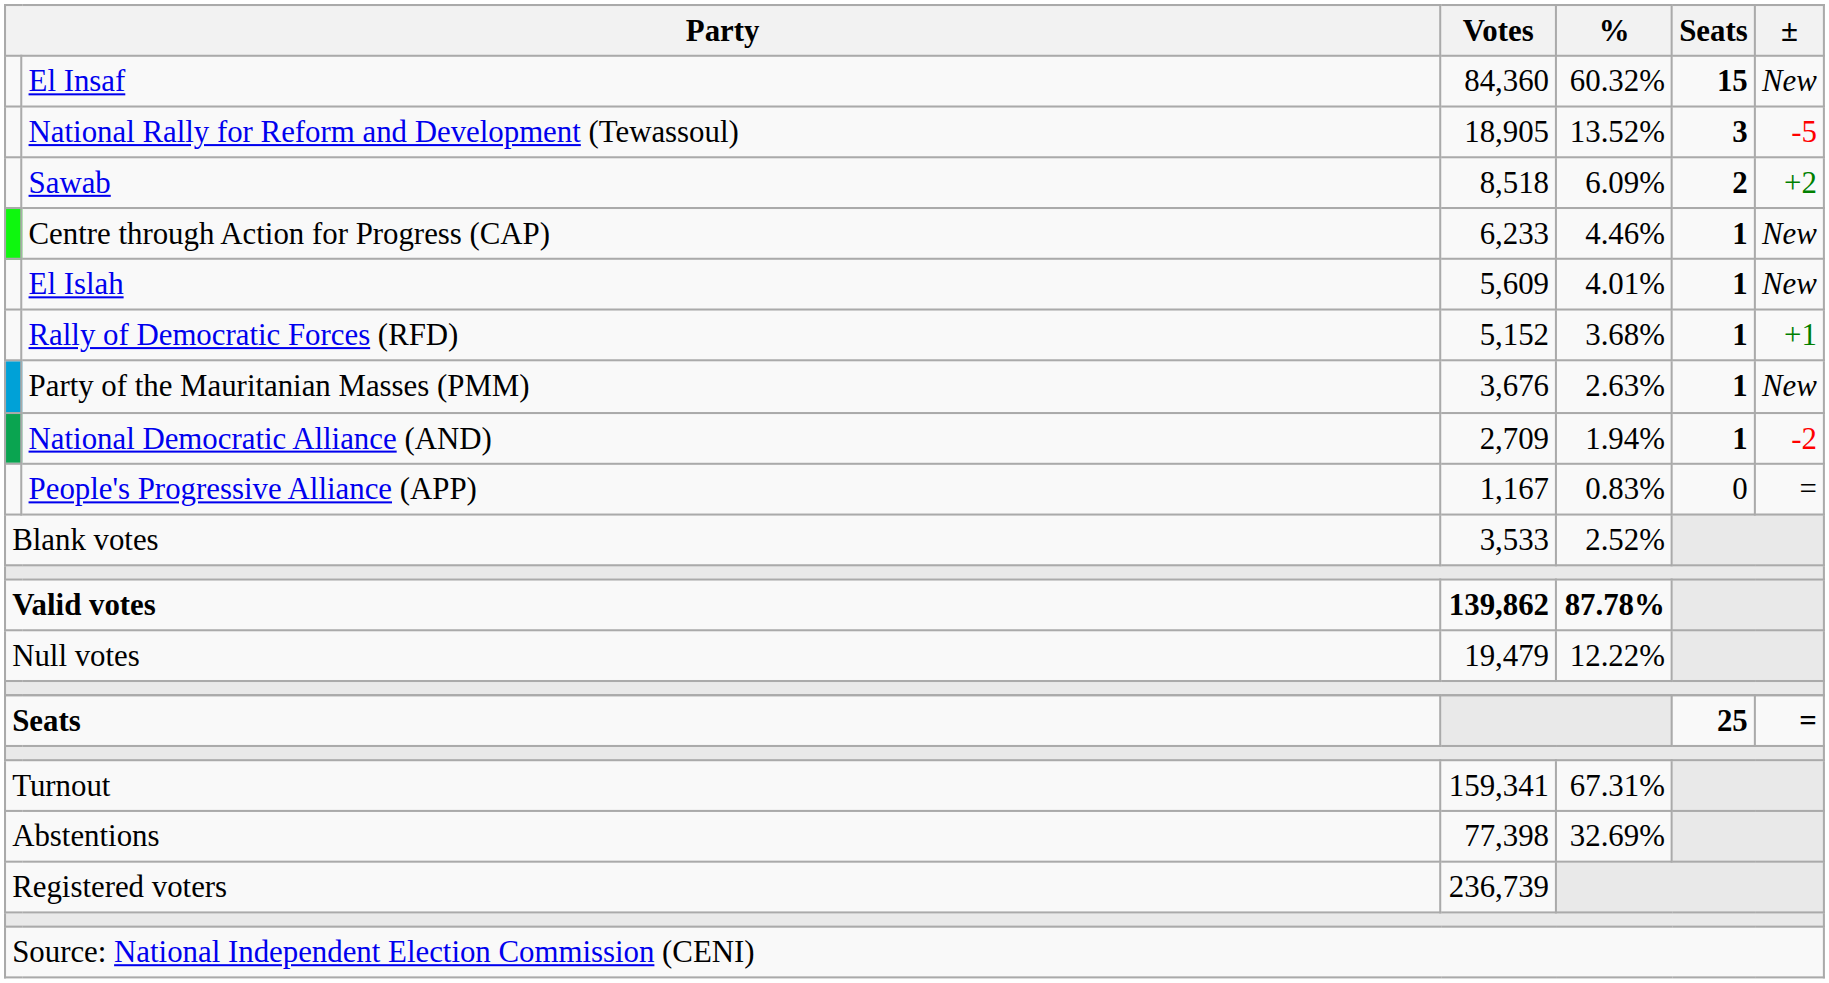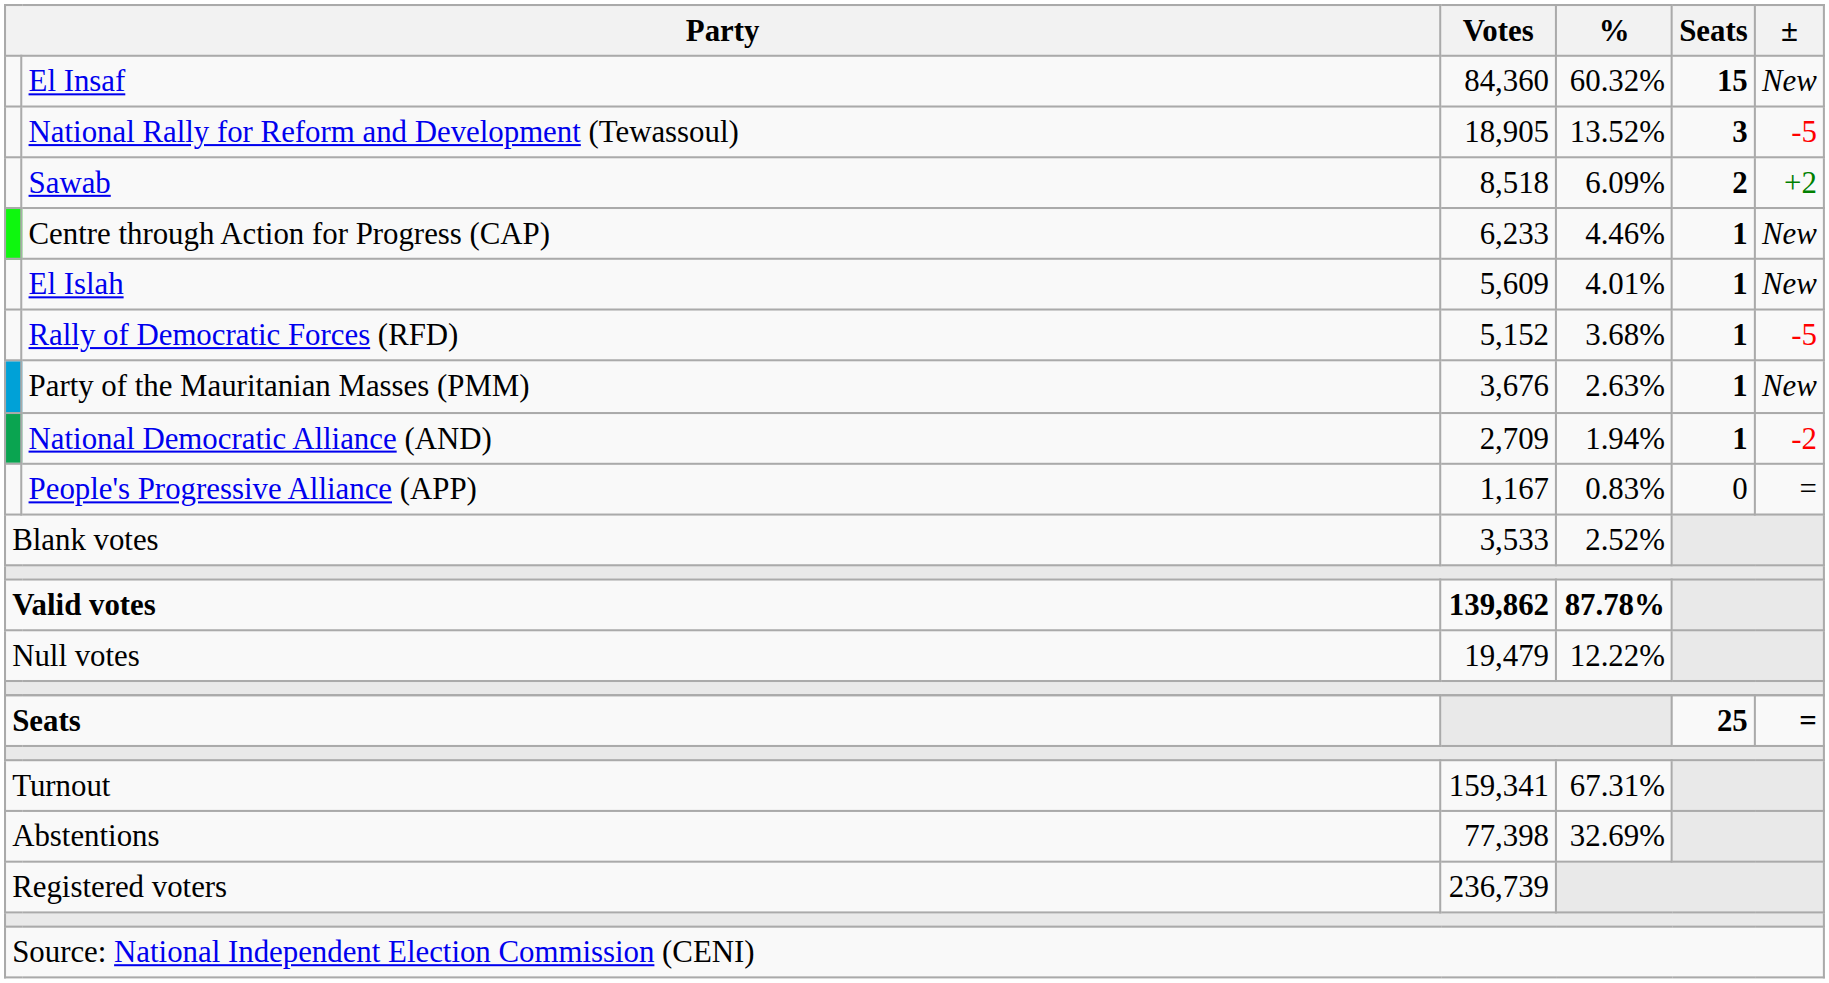(1800, 335) +1 -> (1804, 335) -5
